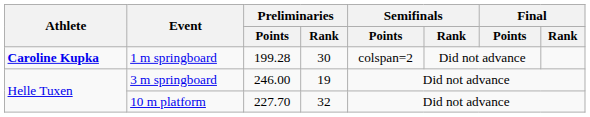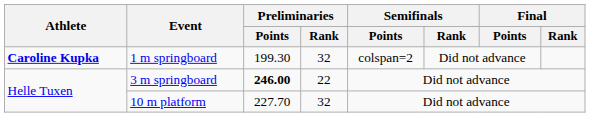(272, 58) 199.28 -> (272, 58) 199.30
(324, 58) 30 -> (324, 58) 32
(272, 80) normal -> (272, 80) bold
(324, 80) 19 -> (324, 80) 22
